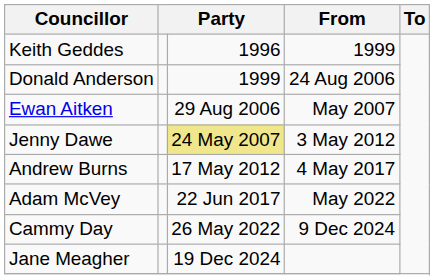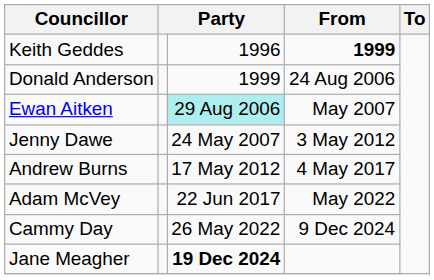(374, 49) normal -> (374, 49) bold
(227, 109) no background -> (227, 109) paleturquoise background
(226, 139) khaki background -> (226, 139) no background
(227, 259) normal -> (226, 259) bold
